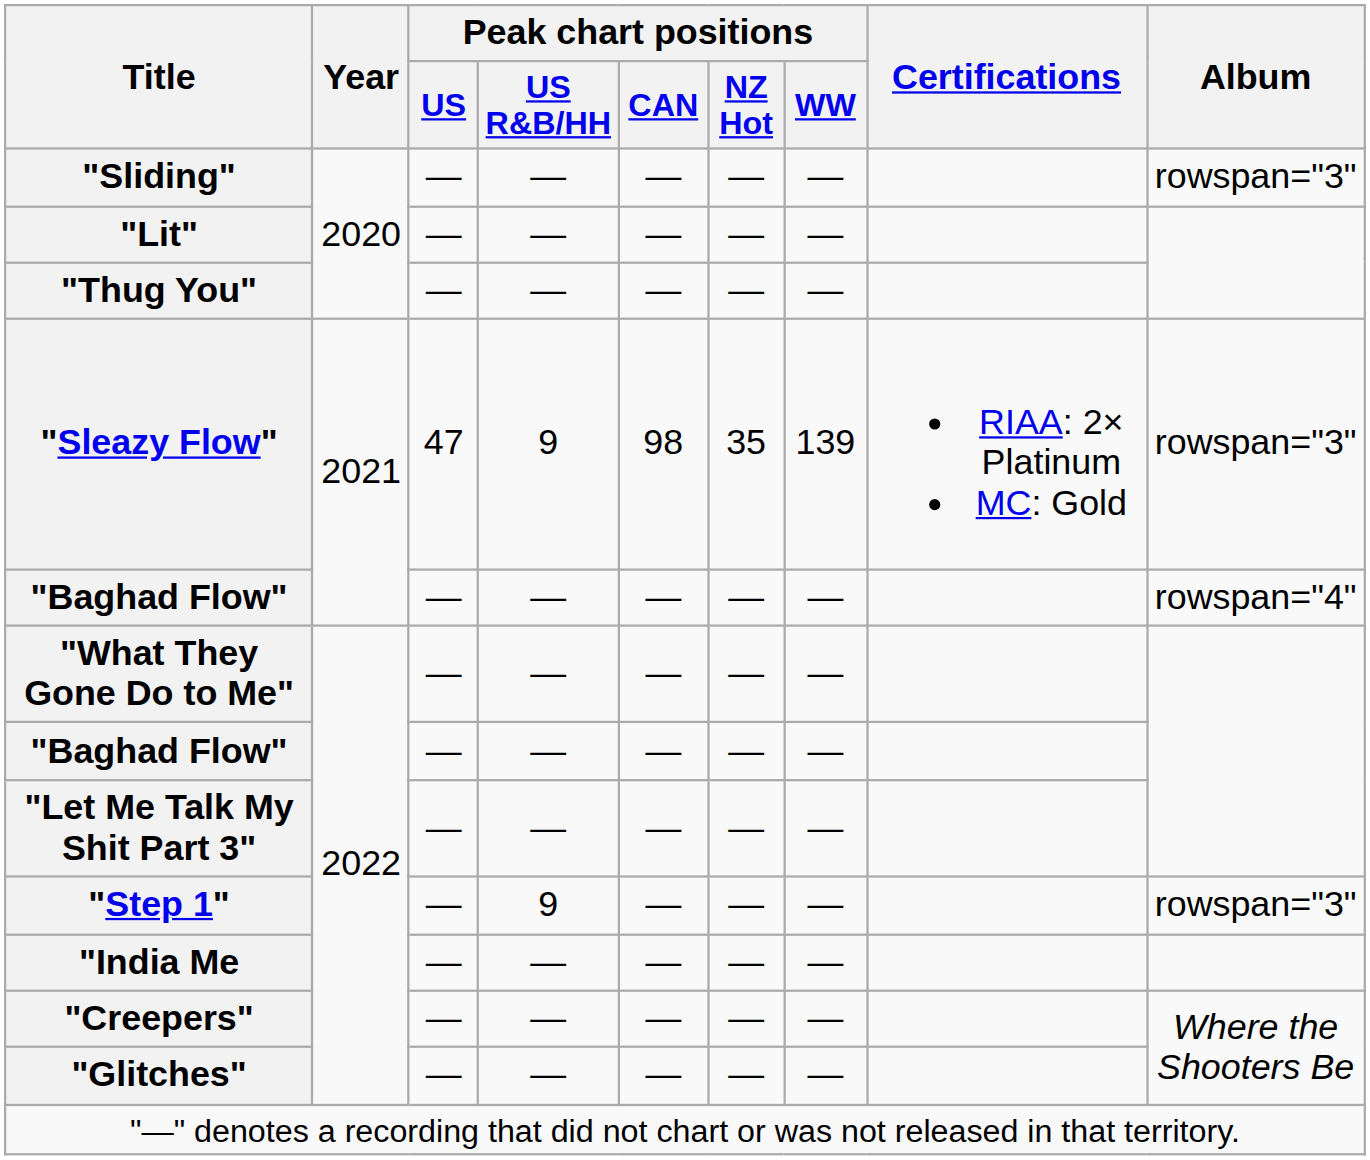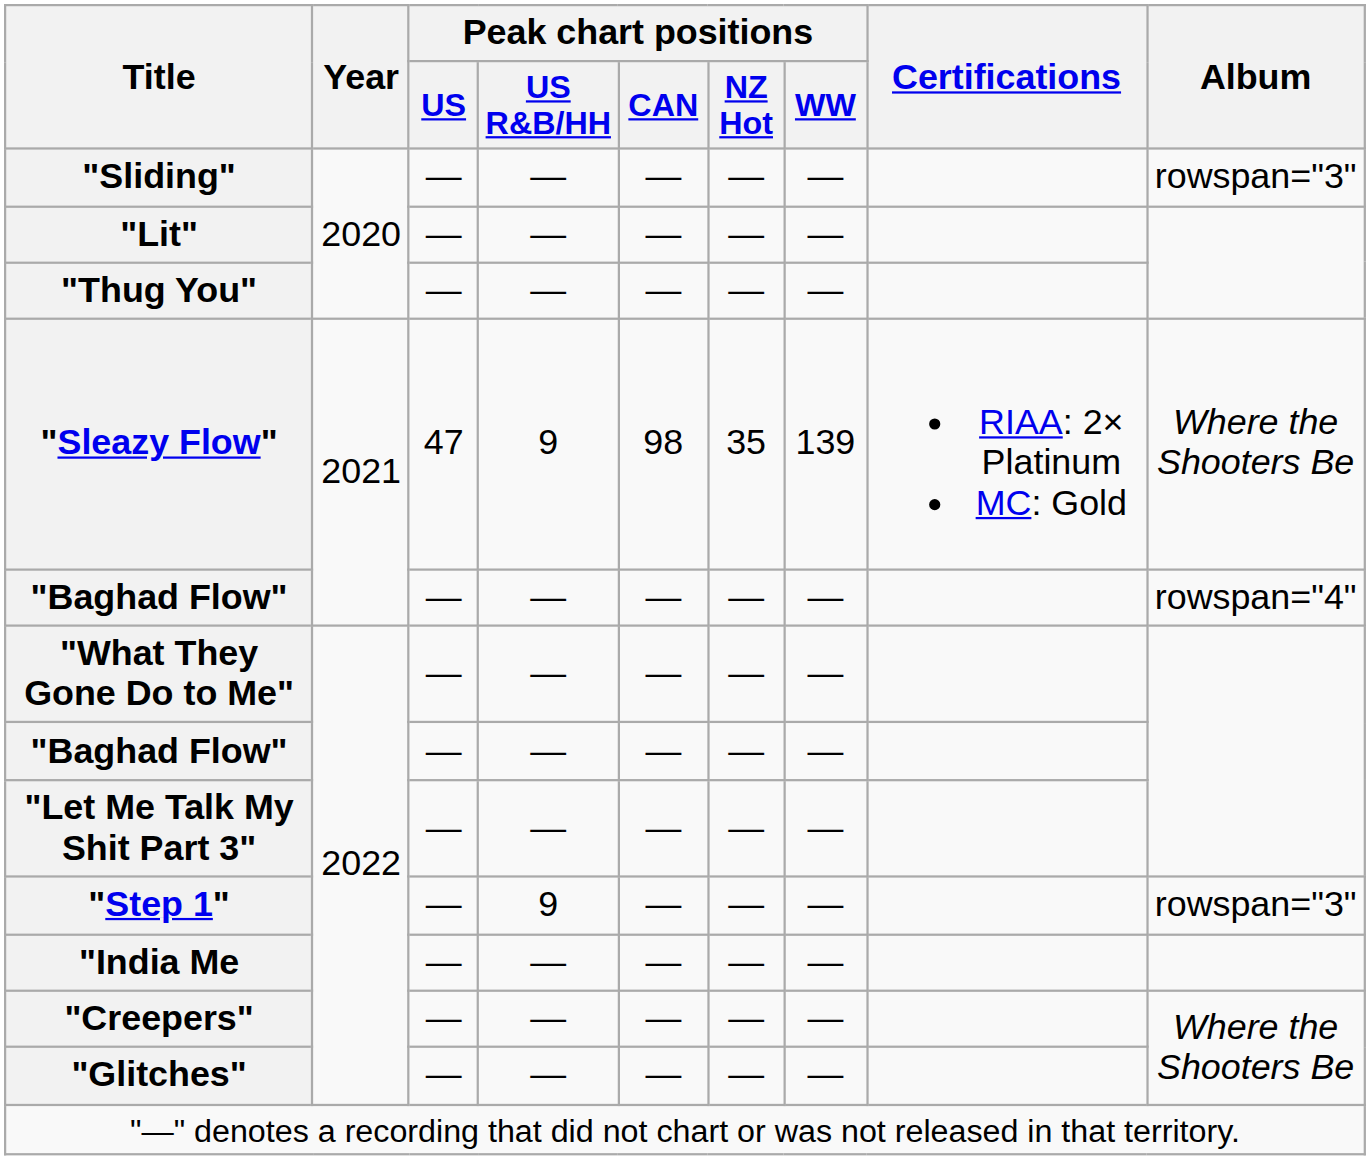(1256, 443) rowspan="3" -> (1256, 443) Where the Shooters Be
